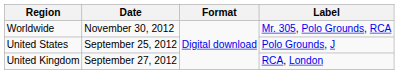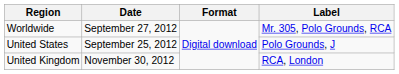(129, 28) November 30, 2012 -> (131, 28) September 27, 2012
(131, 61) September 27, 2012 -> (129, 61) November 30, 2012
